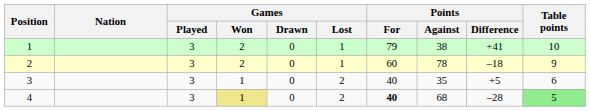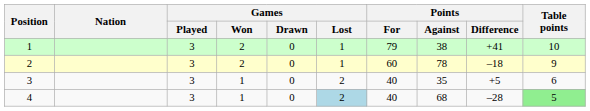(242, 98) khaki background -> (242, 98) no background
(342, 98) no background -> (342, 98) lightblue background
(392, 98) bold -> (392, 98) normal
